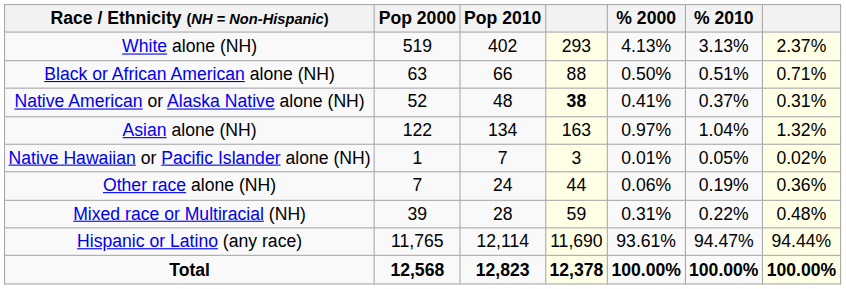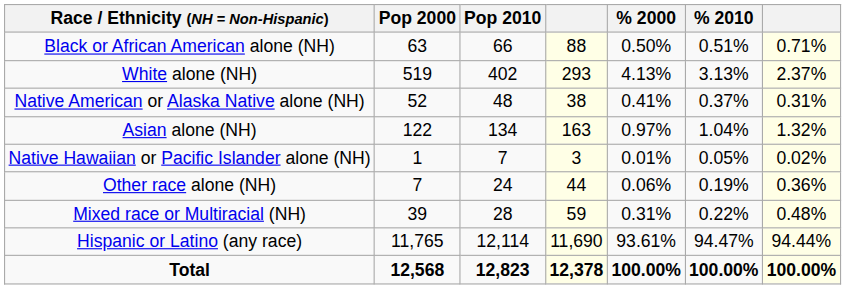rows swapped: (190, 46) <-> (190, 74)
(576, 102) bold -> (576, 102) normal
